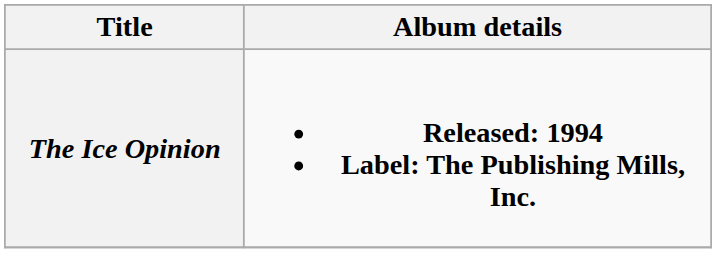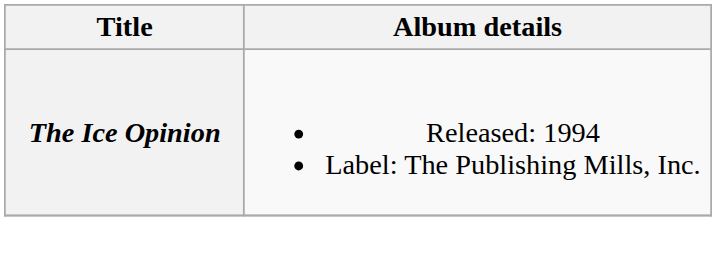(478, 164) bold -> (478, 148) normal
